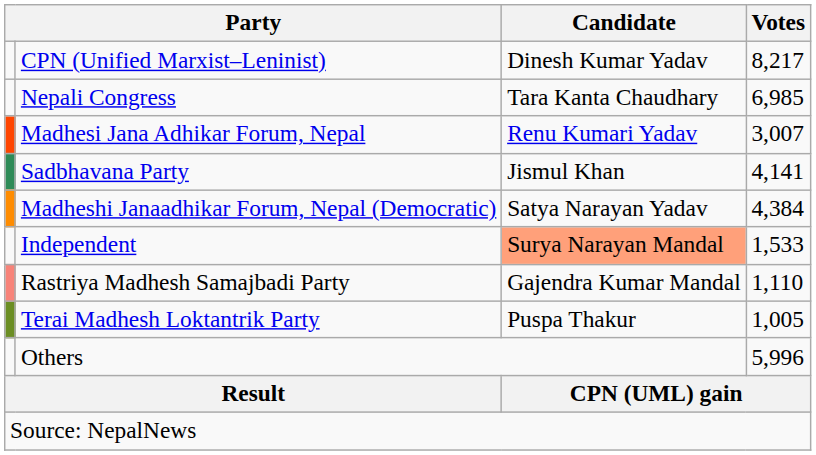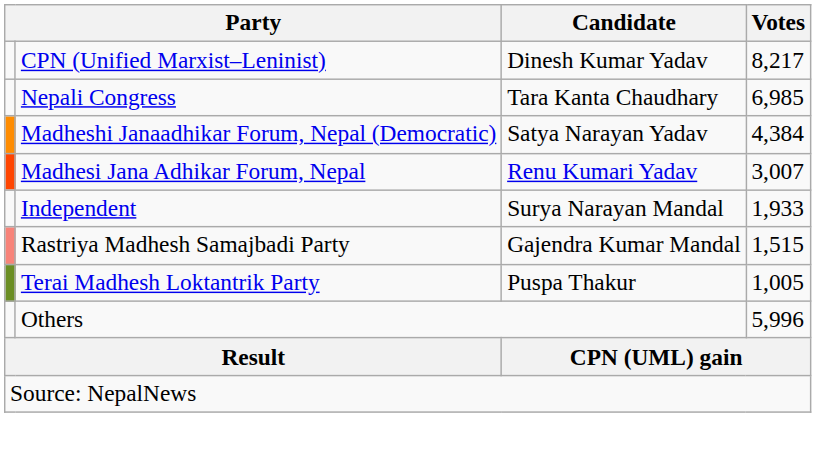rows swapped: (259, 208) <-> (193, 134)
- row: (105, 171)
(615, 245) lightsalmon background -> (615, 208) no background
(778, 245) 1,533 -> (778, 208) 1,933
(777, 282) 1,110 -> (778, 245) 1,515
